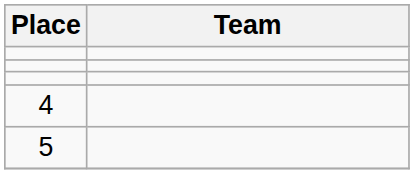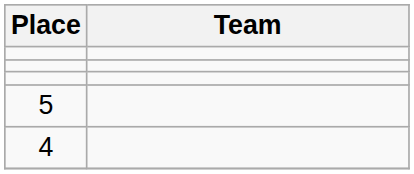(46, 105) 4 -> (46, 105) 5
(46, 147) 5 -> (46, 147) 4
